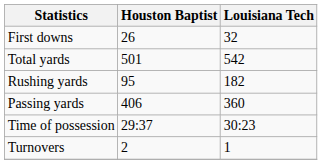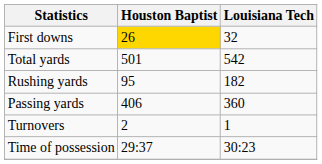(128, 37) no background -> (128, 37) gold background
rows swapped: (36, 147) <-> (61, 125)
